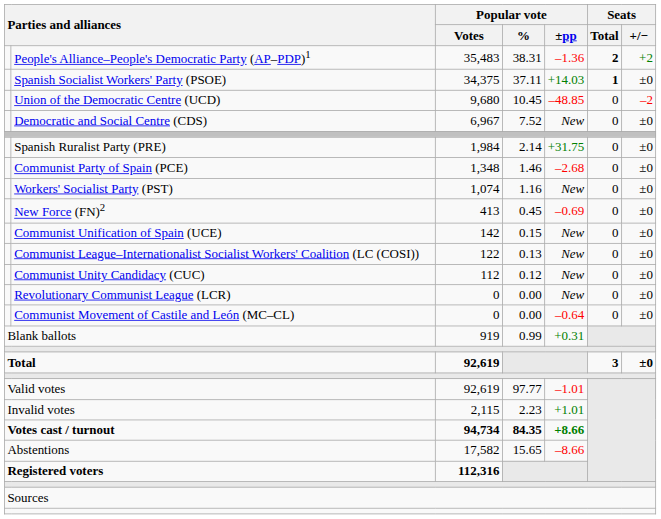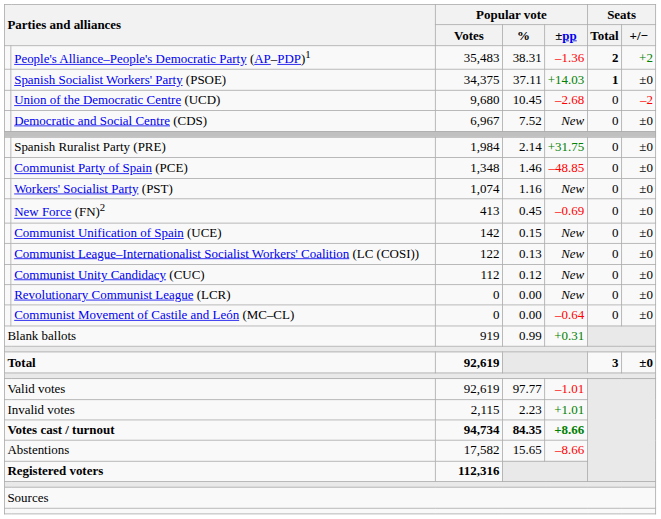(566, 100) –48.85 -> (570, 100) –2.68
(570, 168) –2.68 -> (566, 168) –48.85
